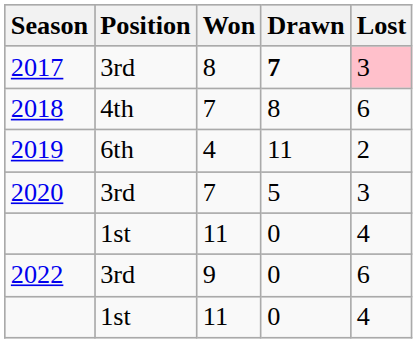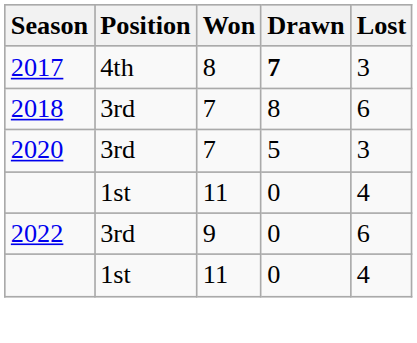(118, 66) 3rd -> (117, 66) 4th
(363, 66) pink background -> (363, 66) no background
(117, 108) 4th -> (118, 108) 3rd
- row: (37, 150)
